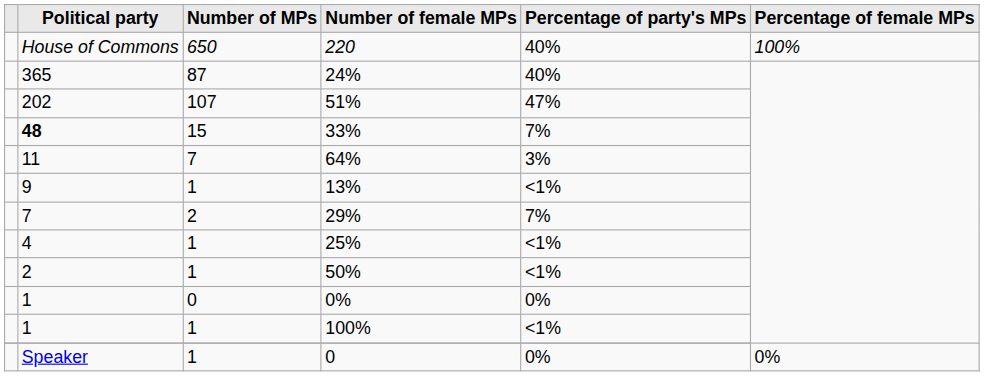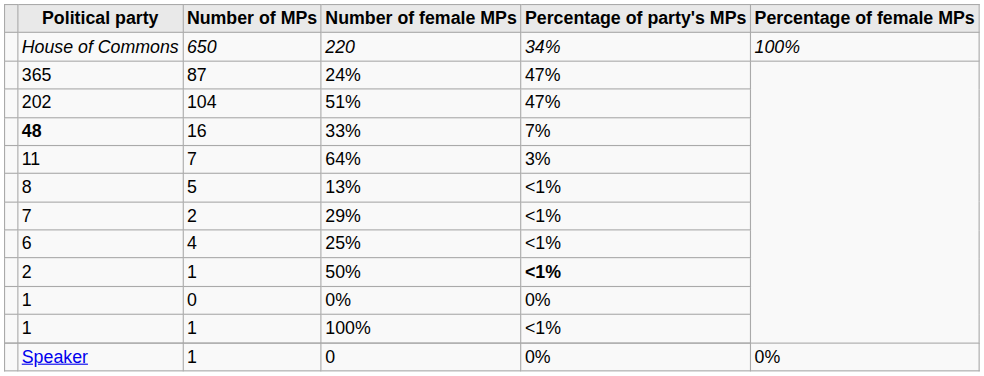(543, 46) 40% -> (543, 46) 34%
(543, 74) 40% -> (543, 74) 47%
(202, 103) 107 -> (202, 103) 104
(197, 131) 15 -> (197, 131) 16
(27, 187) 9 -> (27, 187) 8
(192, 187) 1 -> (192, 187) 5
(538, 215) 7% -> (543, 215) <1%
(27, 243) 4 -> (27, 243) 6
(192, 243) 1 -> (192, 243) 4
(543, 272) normal -> (543, 272) bold
